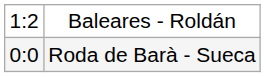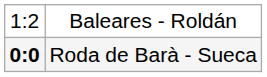(24, 54) normal -> (25, 54) bold
